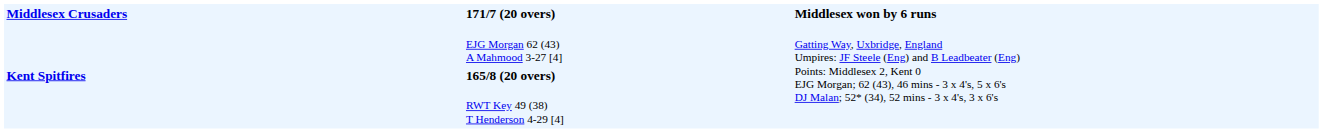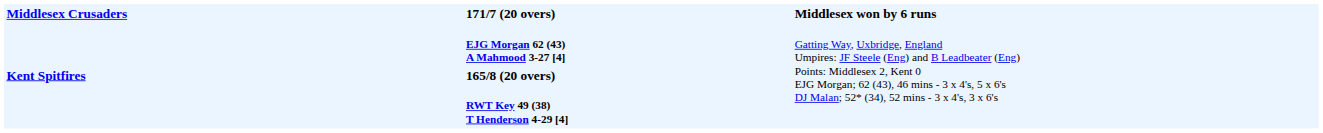(514, 51) normal -> (516, 51) bold
(515, 112) normal -> (517, 112) bold
